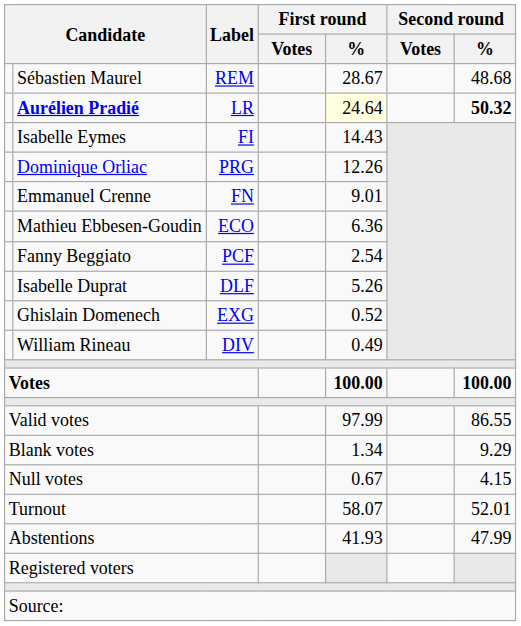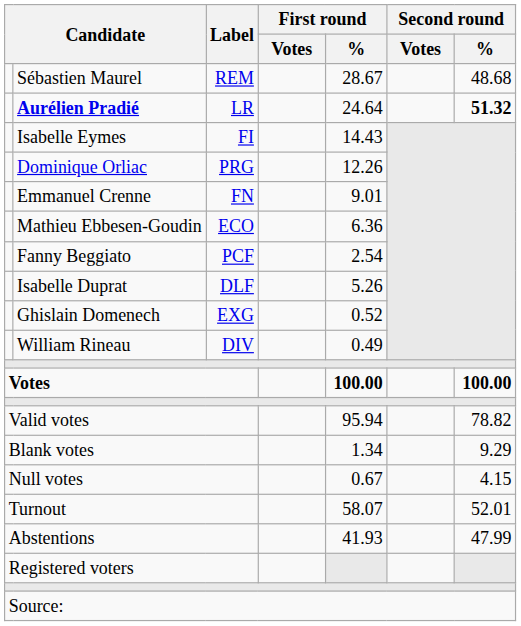(363, 108) lightyellow background -> (363, 108) no background
(491, 108) 50.32 -> (491, 108) 51.32
(363, 420) 97.99 -> (363, 420) 95.94
(491, 420) 86.55 -> (491, 420) 78.82
